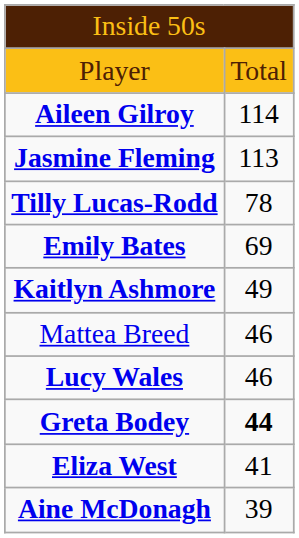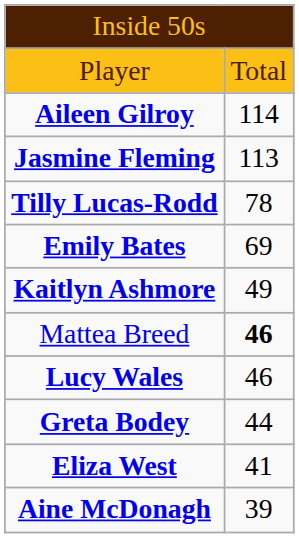(259, 333) normal -> (259, 333) bold
(259, 421) bold -> (259, 421) normal
